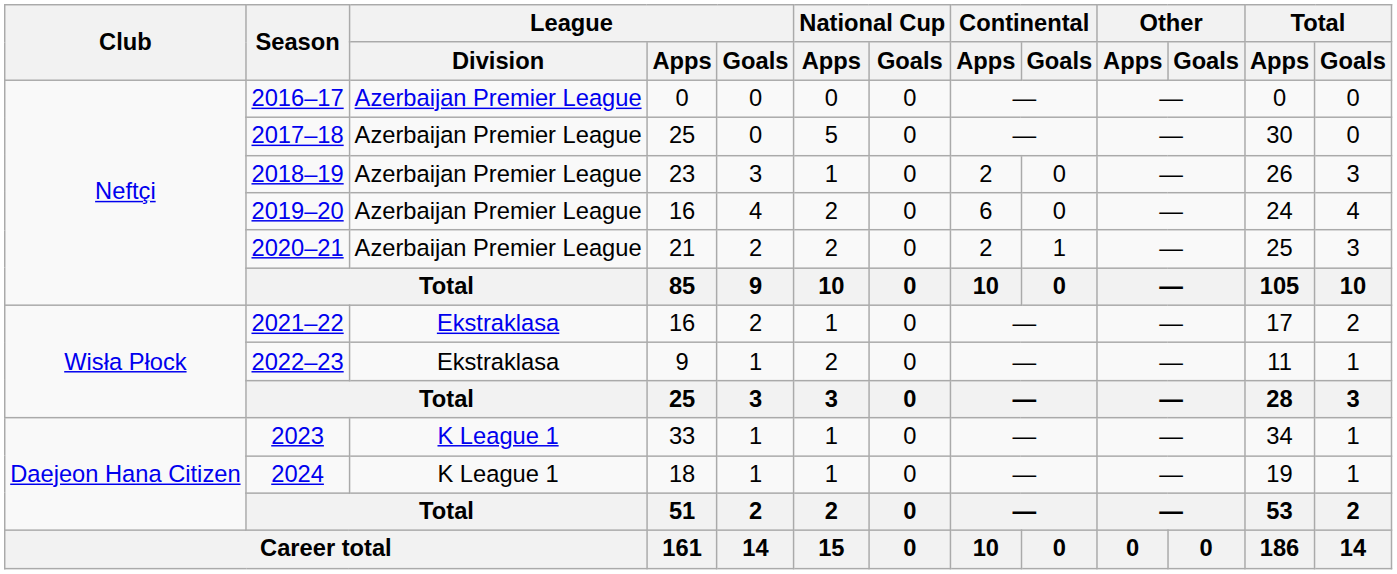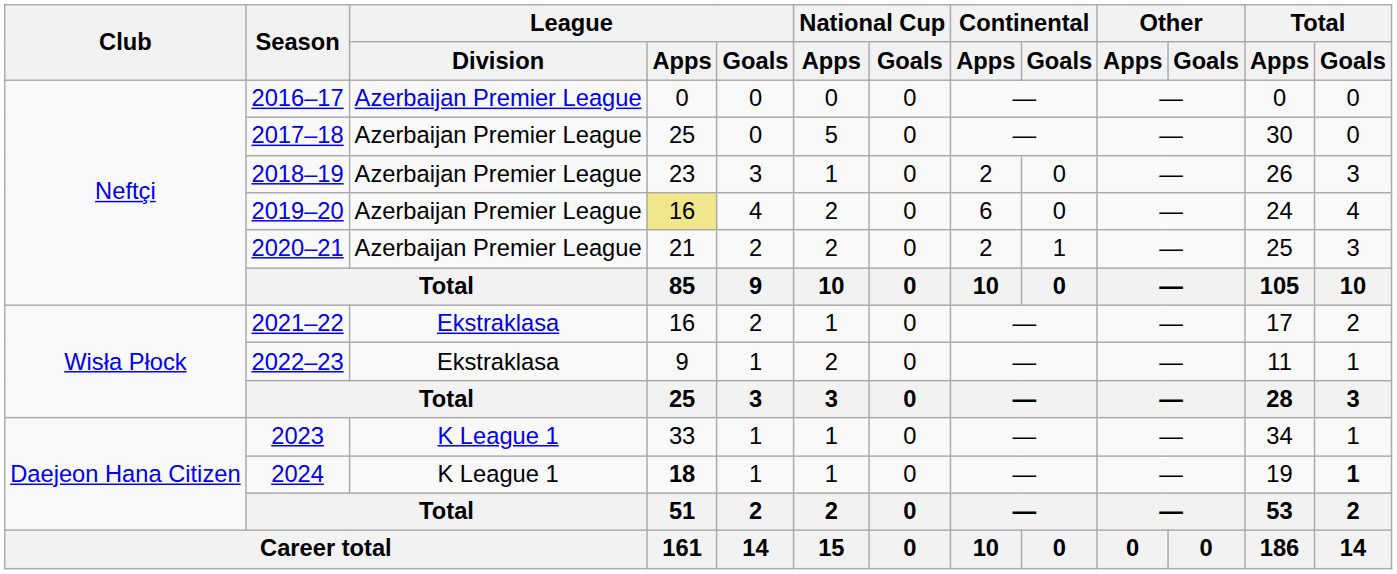(682, 211) no background -> (682, 211) khaki background
(682, 473) normal -> (682, 473) bold
(1353, 473) normal -> (1353, 473) bold
